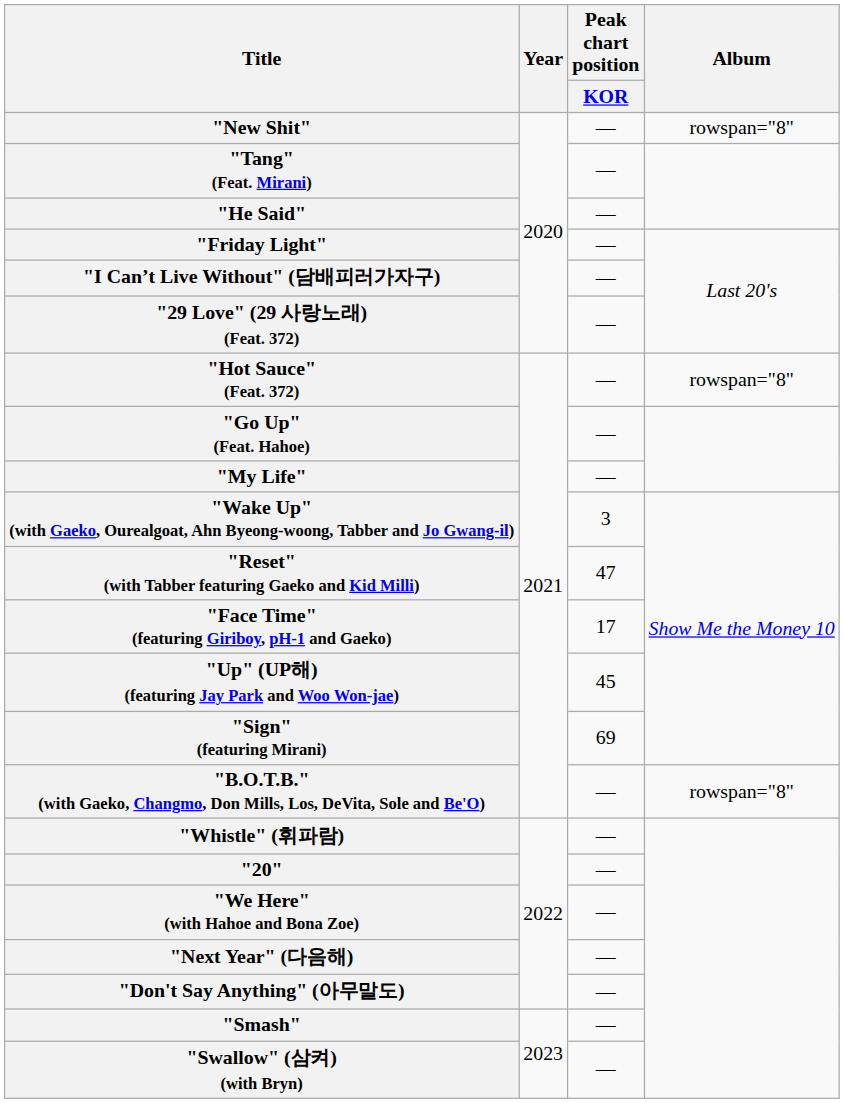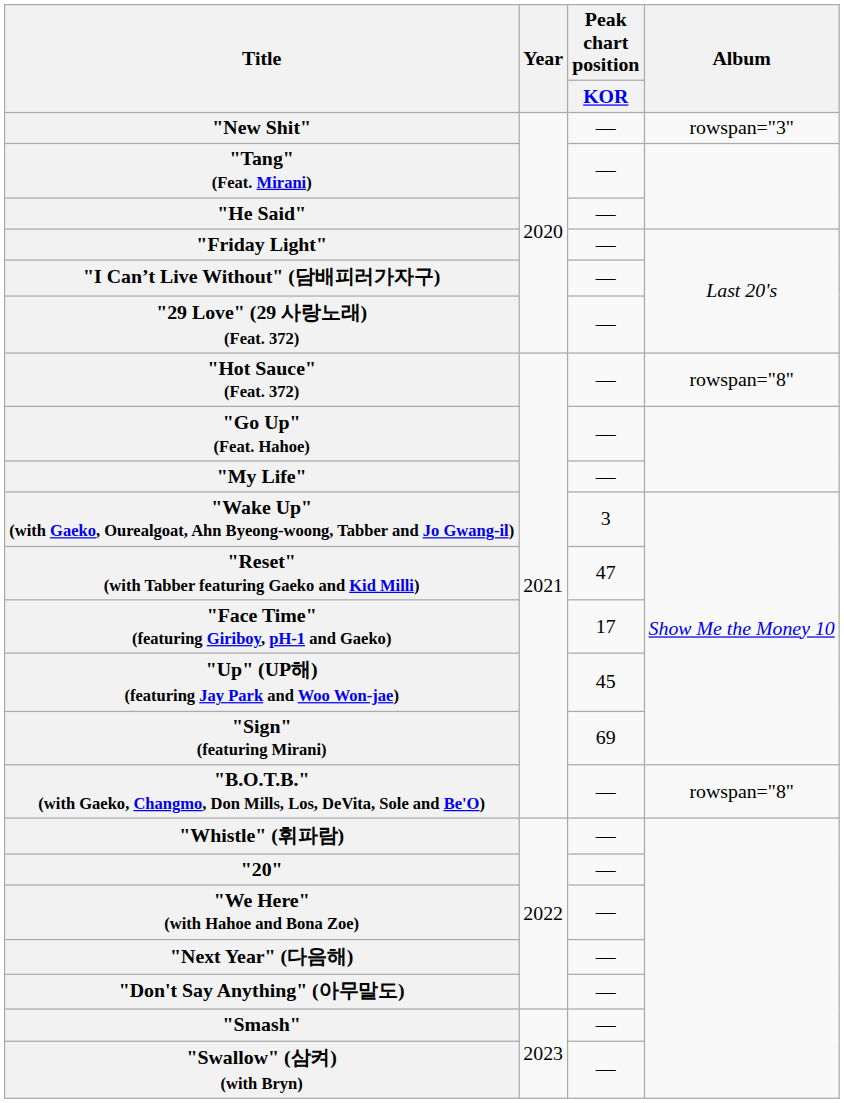(742, 127) rowspan="8" -> (742, 127) rowspan="3"
